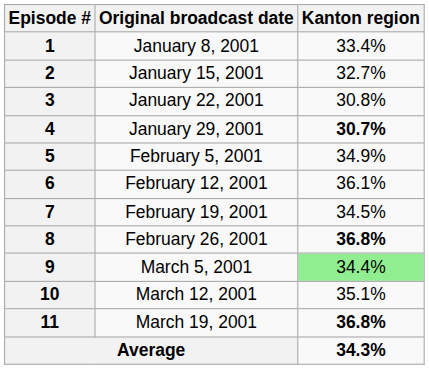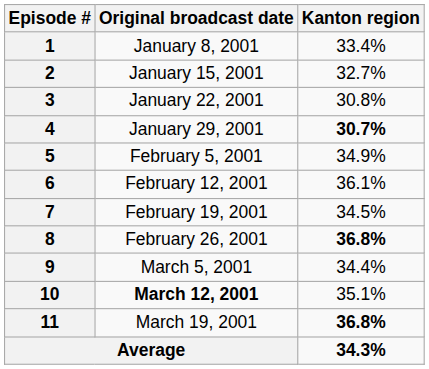(361, 267) lightgreen background -> (361, 267) no background
(196, 294) normal -> (196, 294) bold
